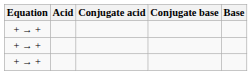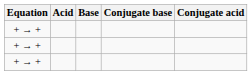columns swapped: (234, 12) <-> (112, 12)
